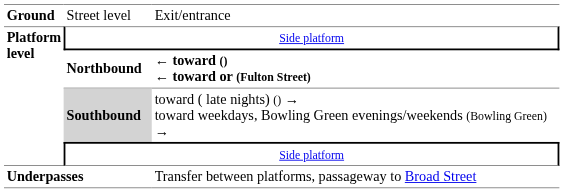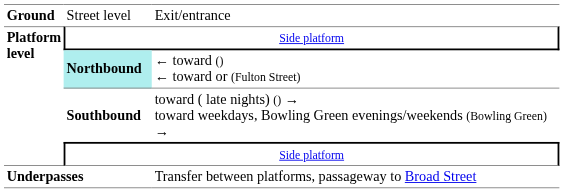(104, 69) no background -> (104, 69) paleturquoise background
(233, 69) bold -> (228, 69) normal
(104, 115) lightgrey background -> (104, 115) no background
